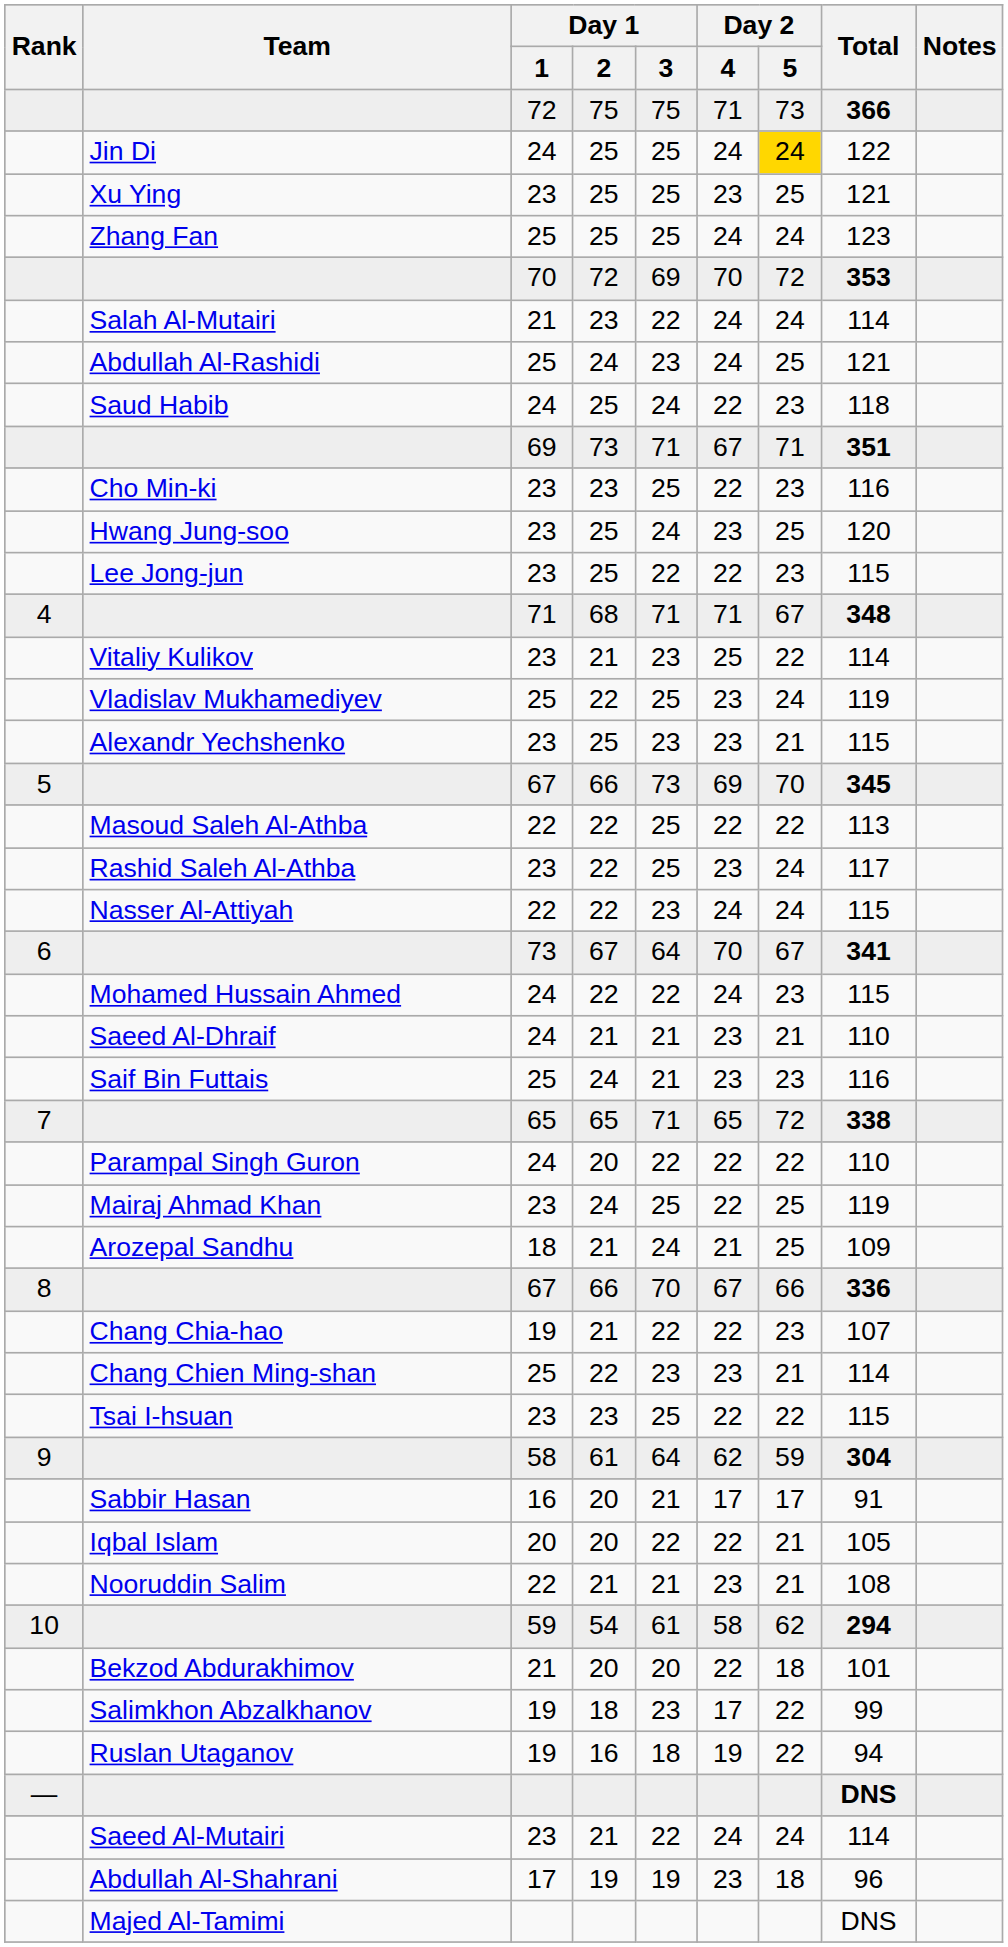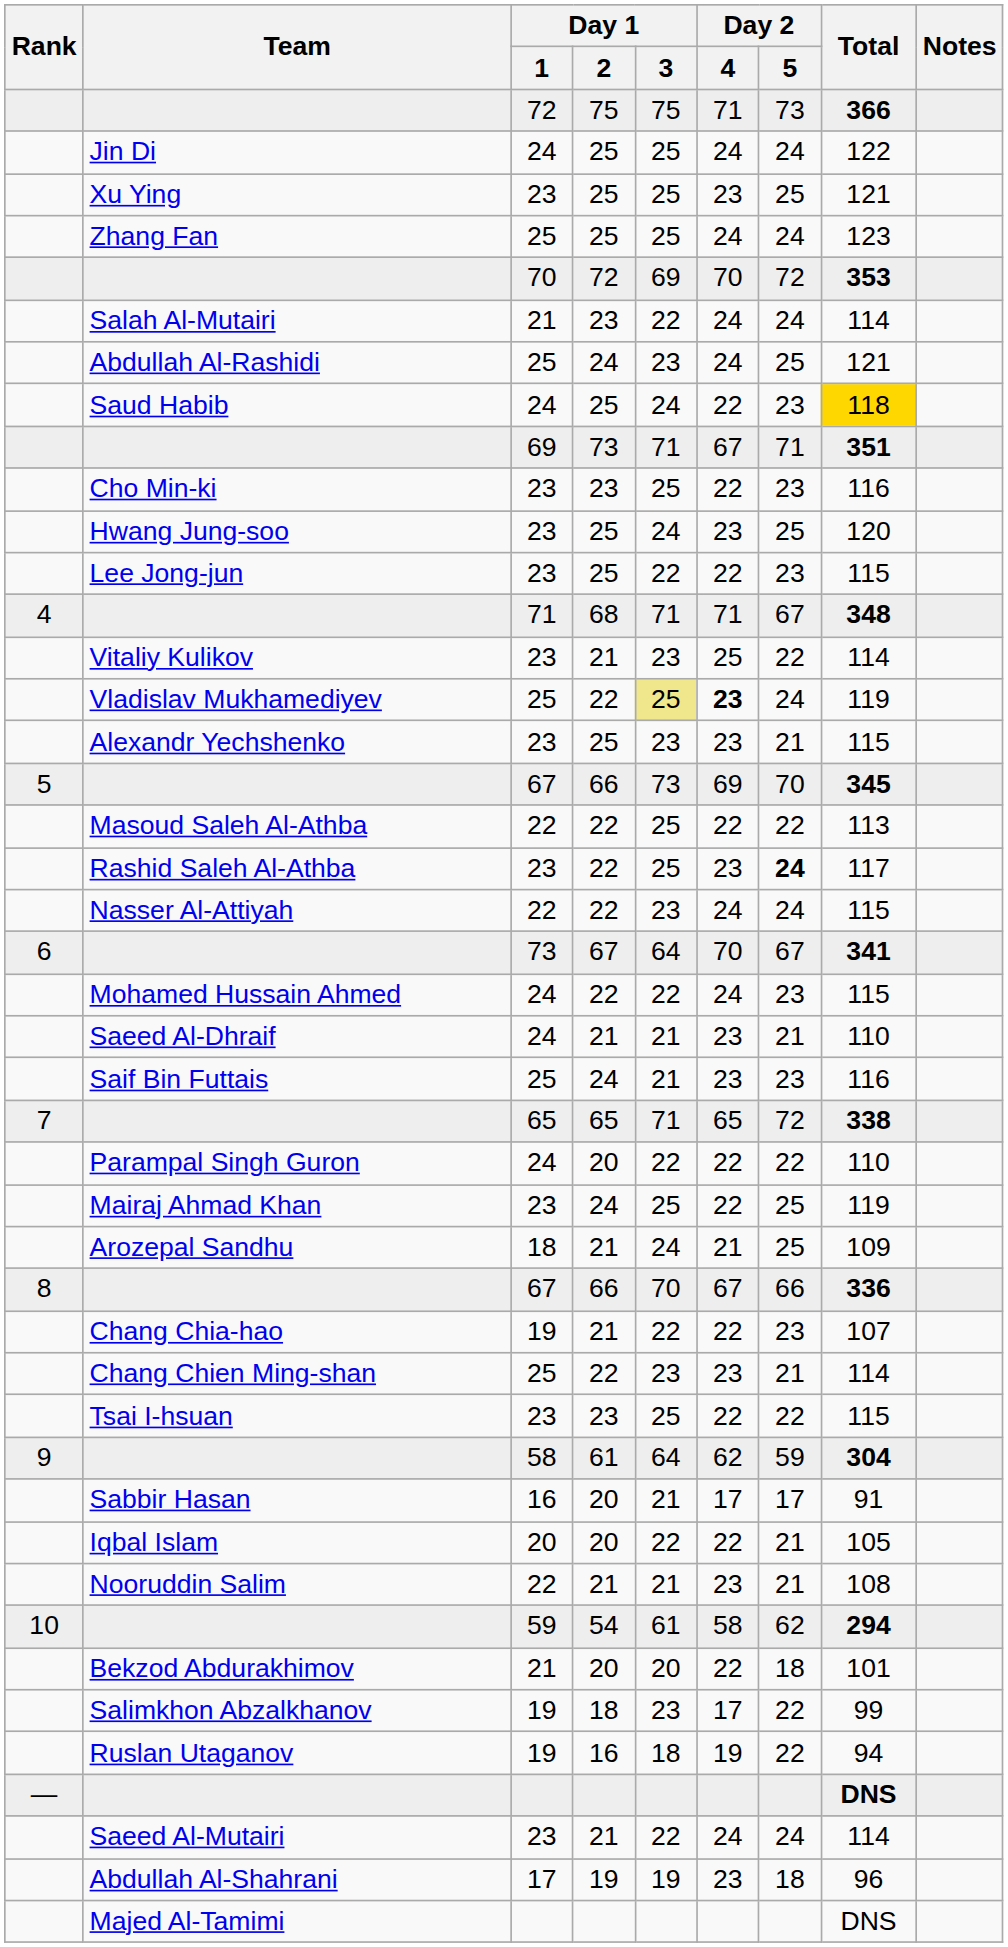(790, 151) gold background -> (790, 151) no background
(869, 404) no background -> (869, 404) gold background
(666, 699) no background -> (666, 699) khaki background
(728, 699) normal -> (728, 699) bold
(790, 868) normal -> (790, 868) bold
